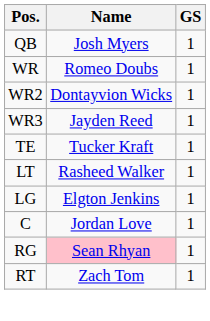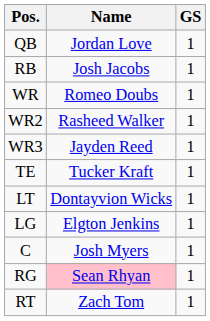(111, 43) Josh Myers -> (111, 43) Jordan Love
+ row: (25, 69)
(111, 95) Dontayvion Wicks -> (111, 120) Rasheed Walker
(111, 172) Rasheed Walker -> (111, 198) Dontayvion Wicks
(111, 224) Jordan Love -> (111, 250) Josh Myers
